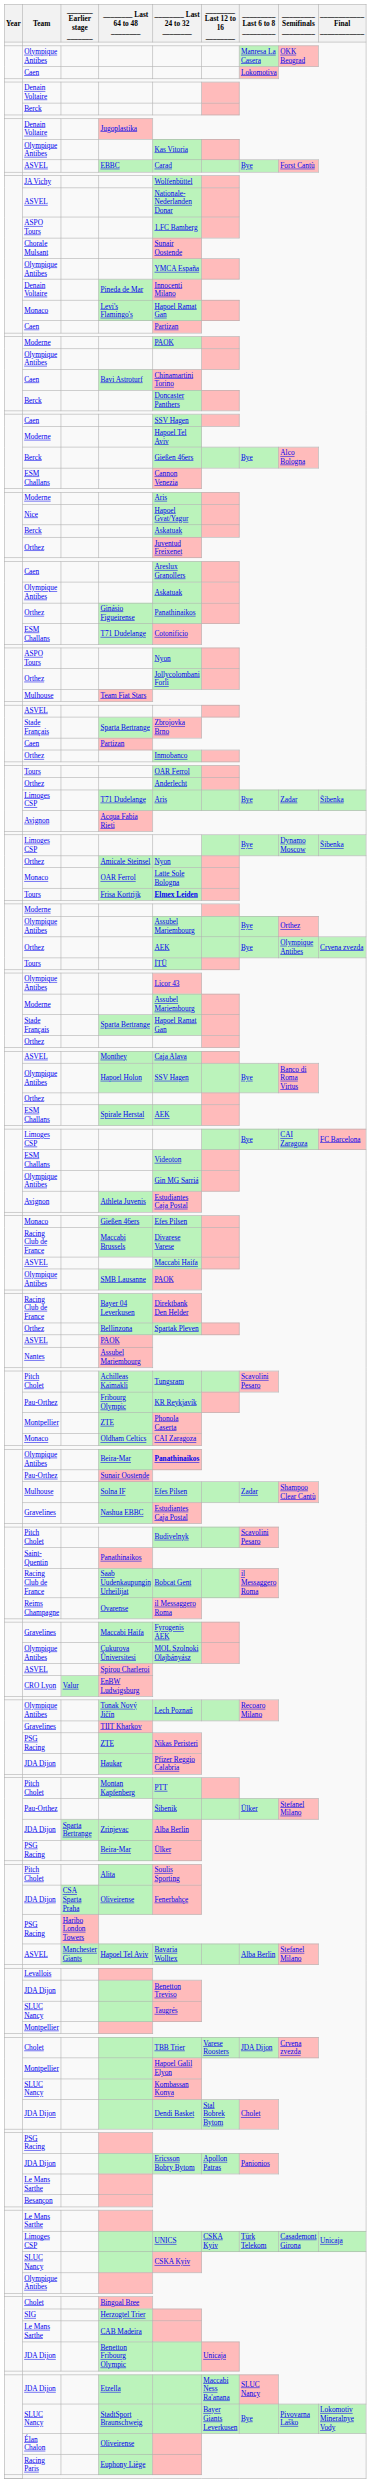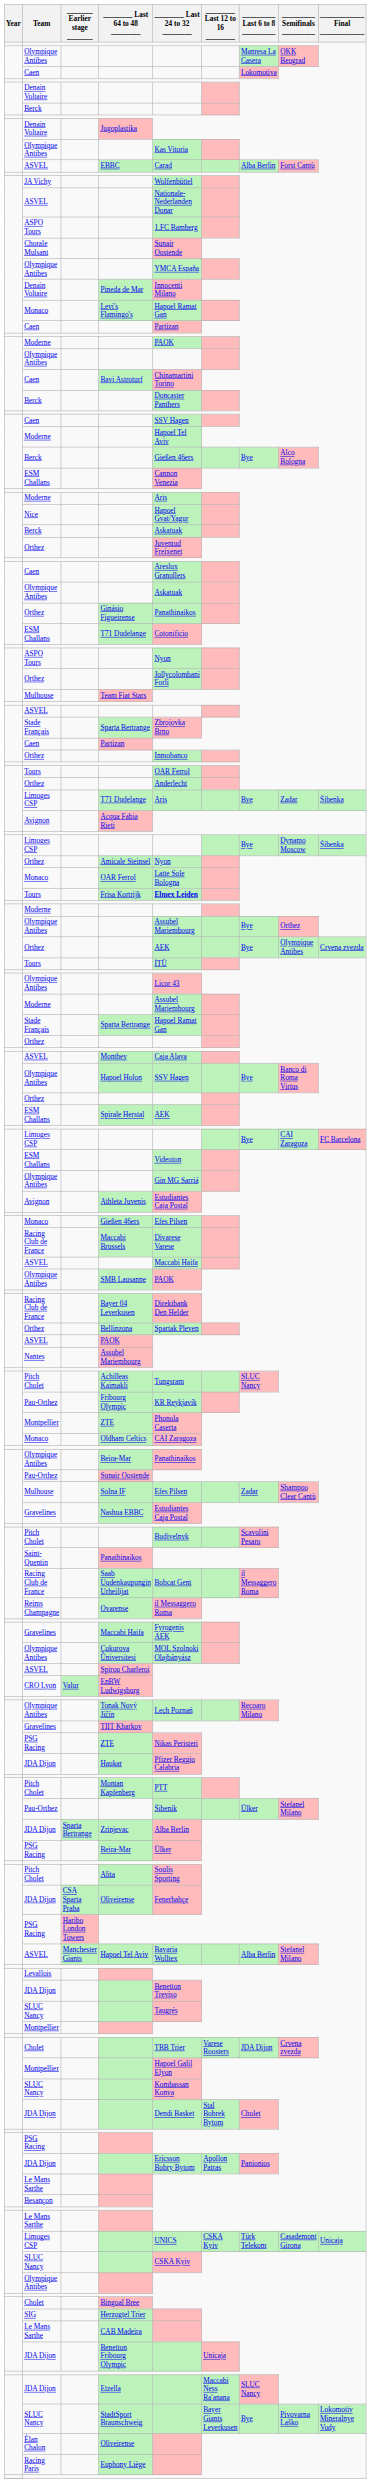(247, 165) Bye -> (258, 165) Alba Berlin
(255, 1381) Scavolini Pesaro -> (251, 1381) SLUC Nancy
(177, 1459) bold -> (175, 1459) normal
